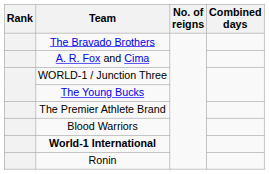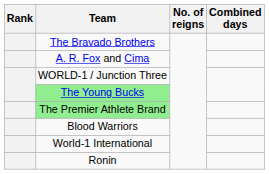(103, 93) no background -> (103, 93) lightgreen background
(103, 110) no background -> (103, 110) lightgreen background
(103, 144) bold -> (103, 144) normal
